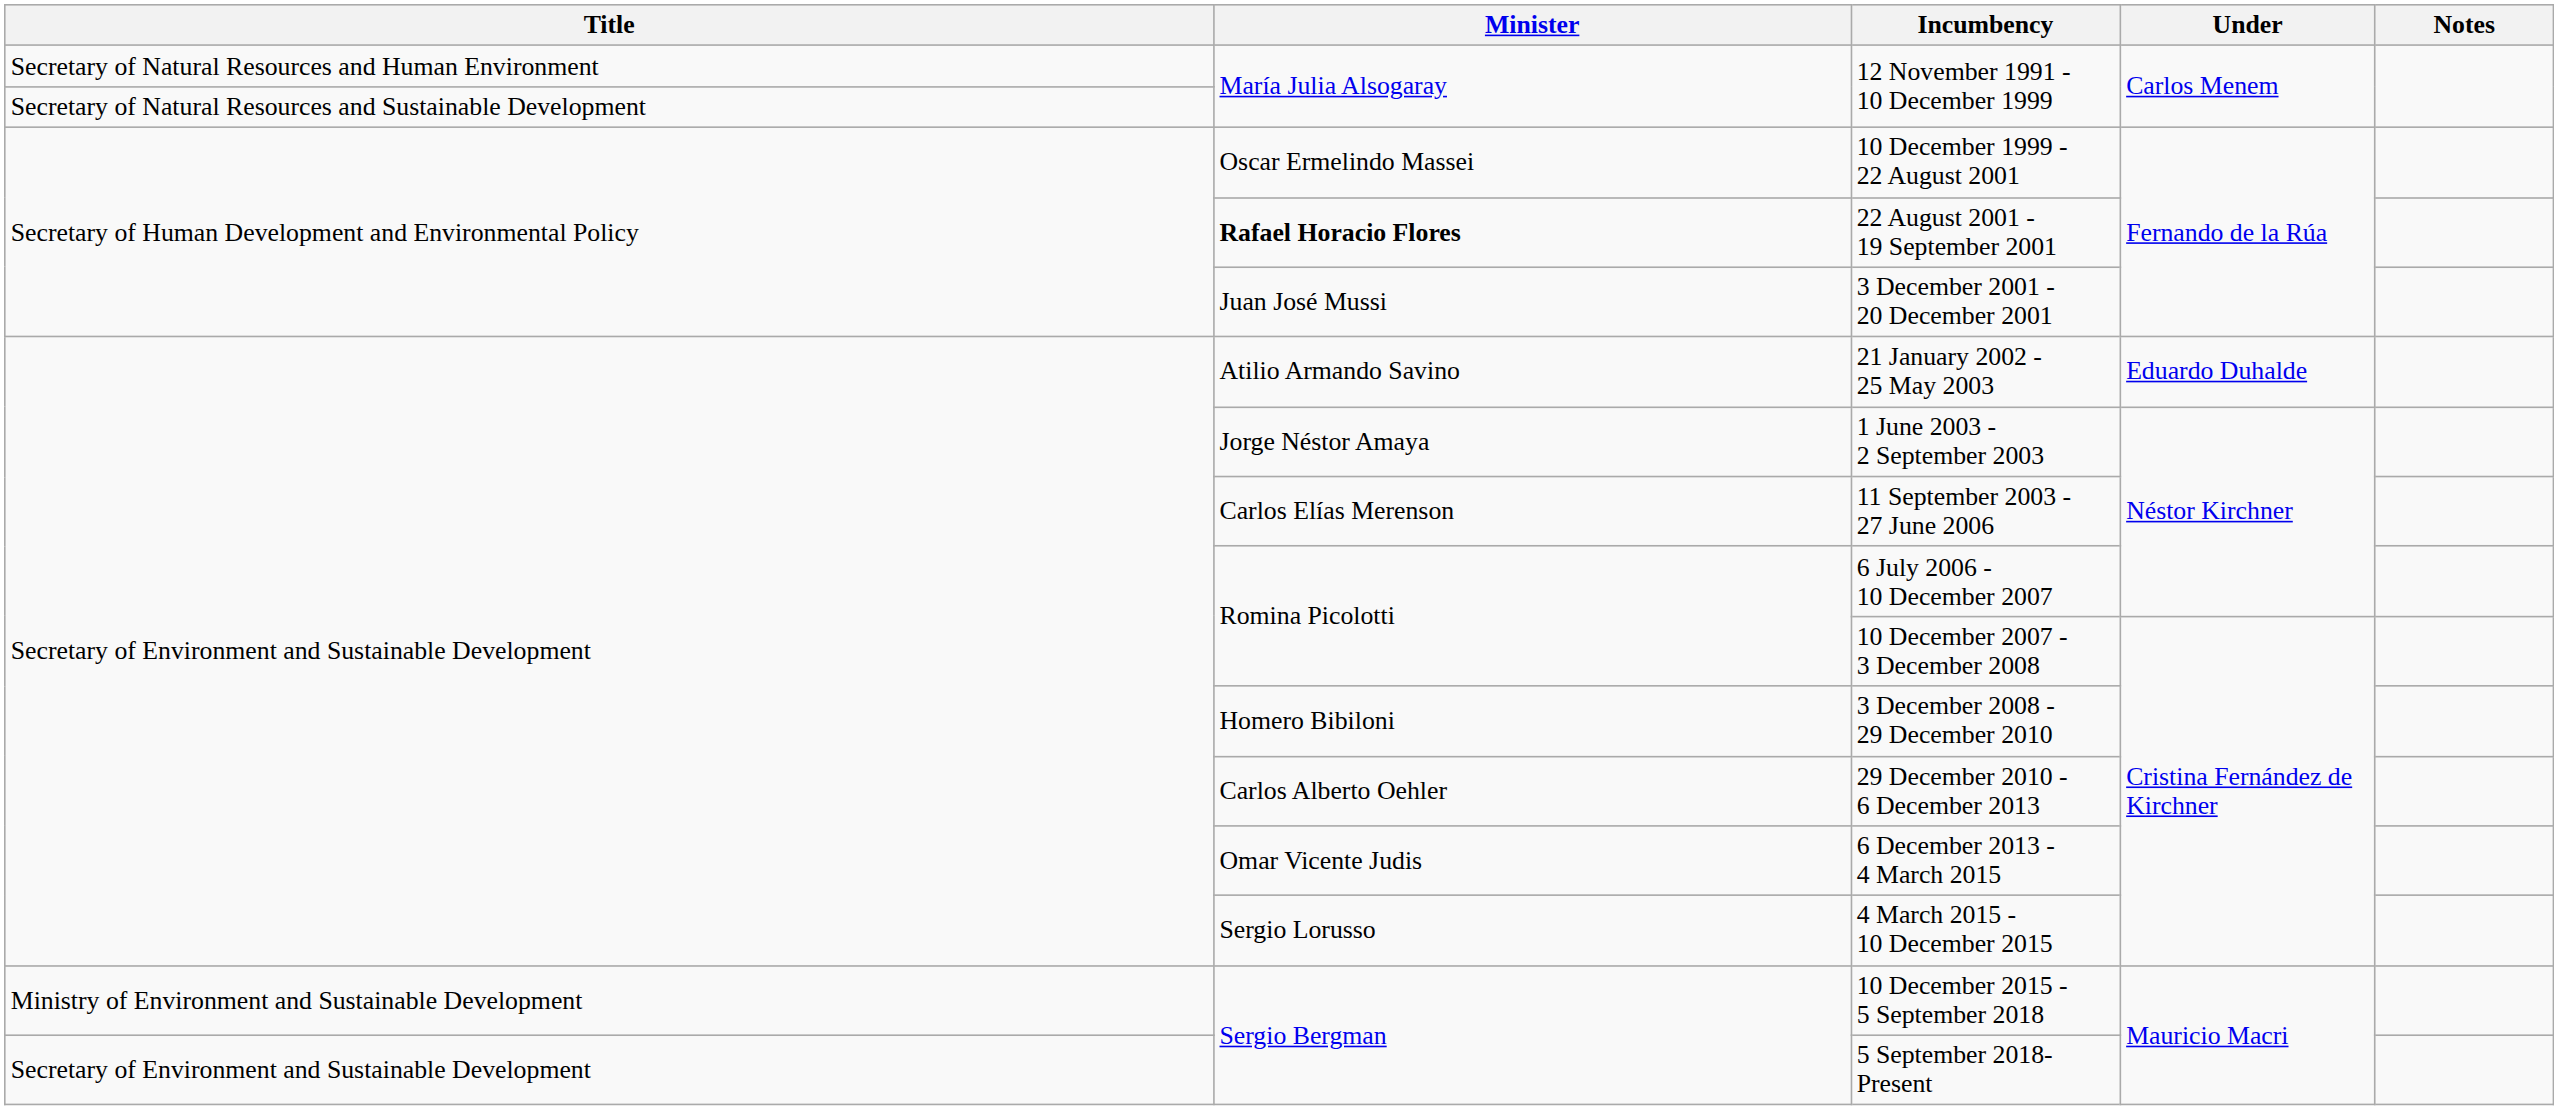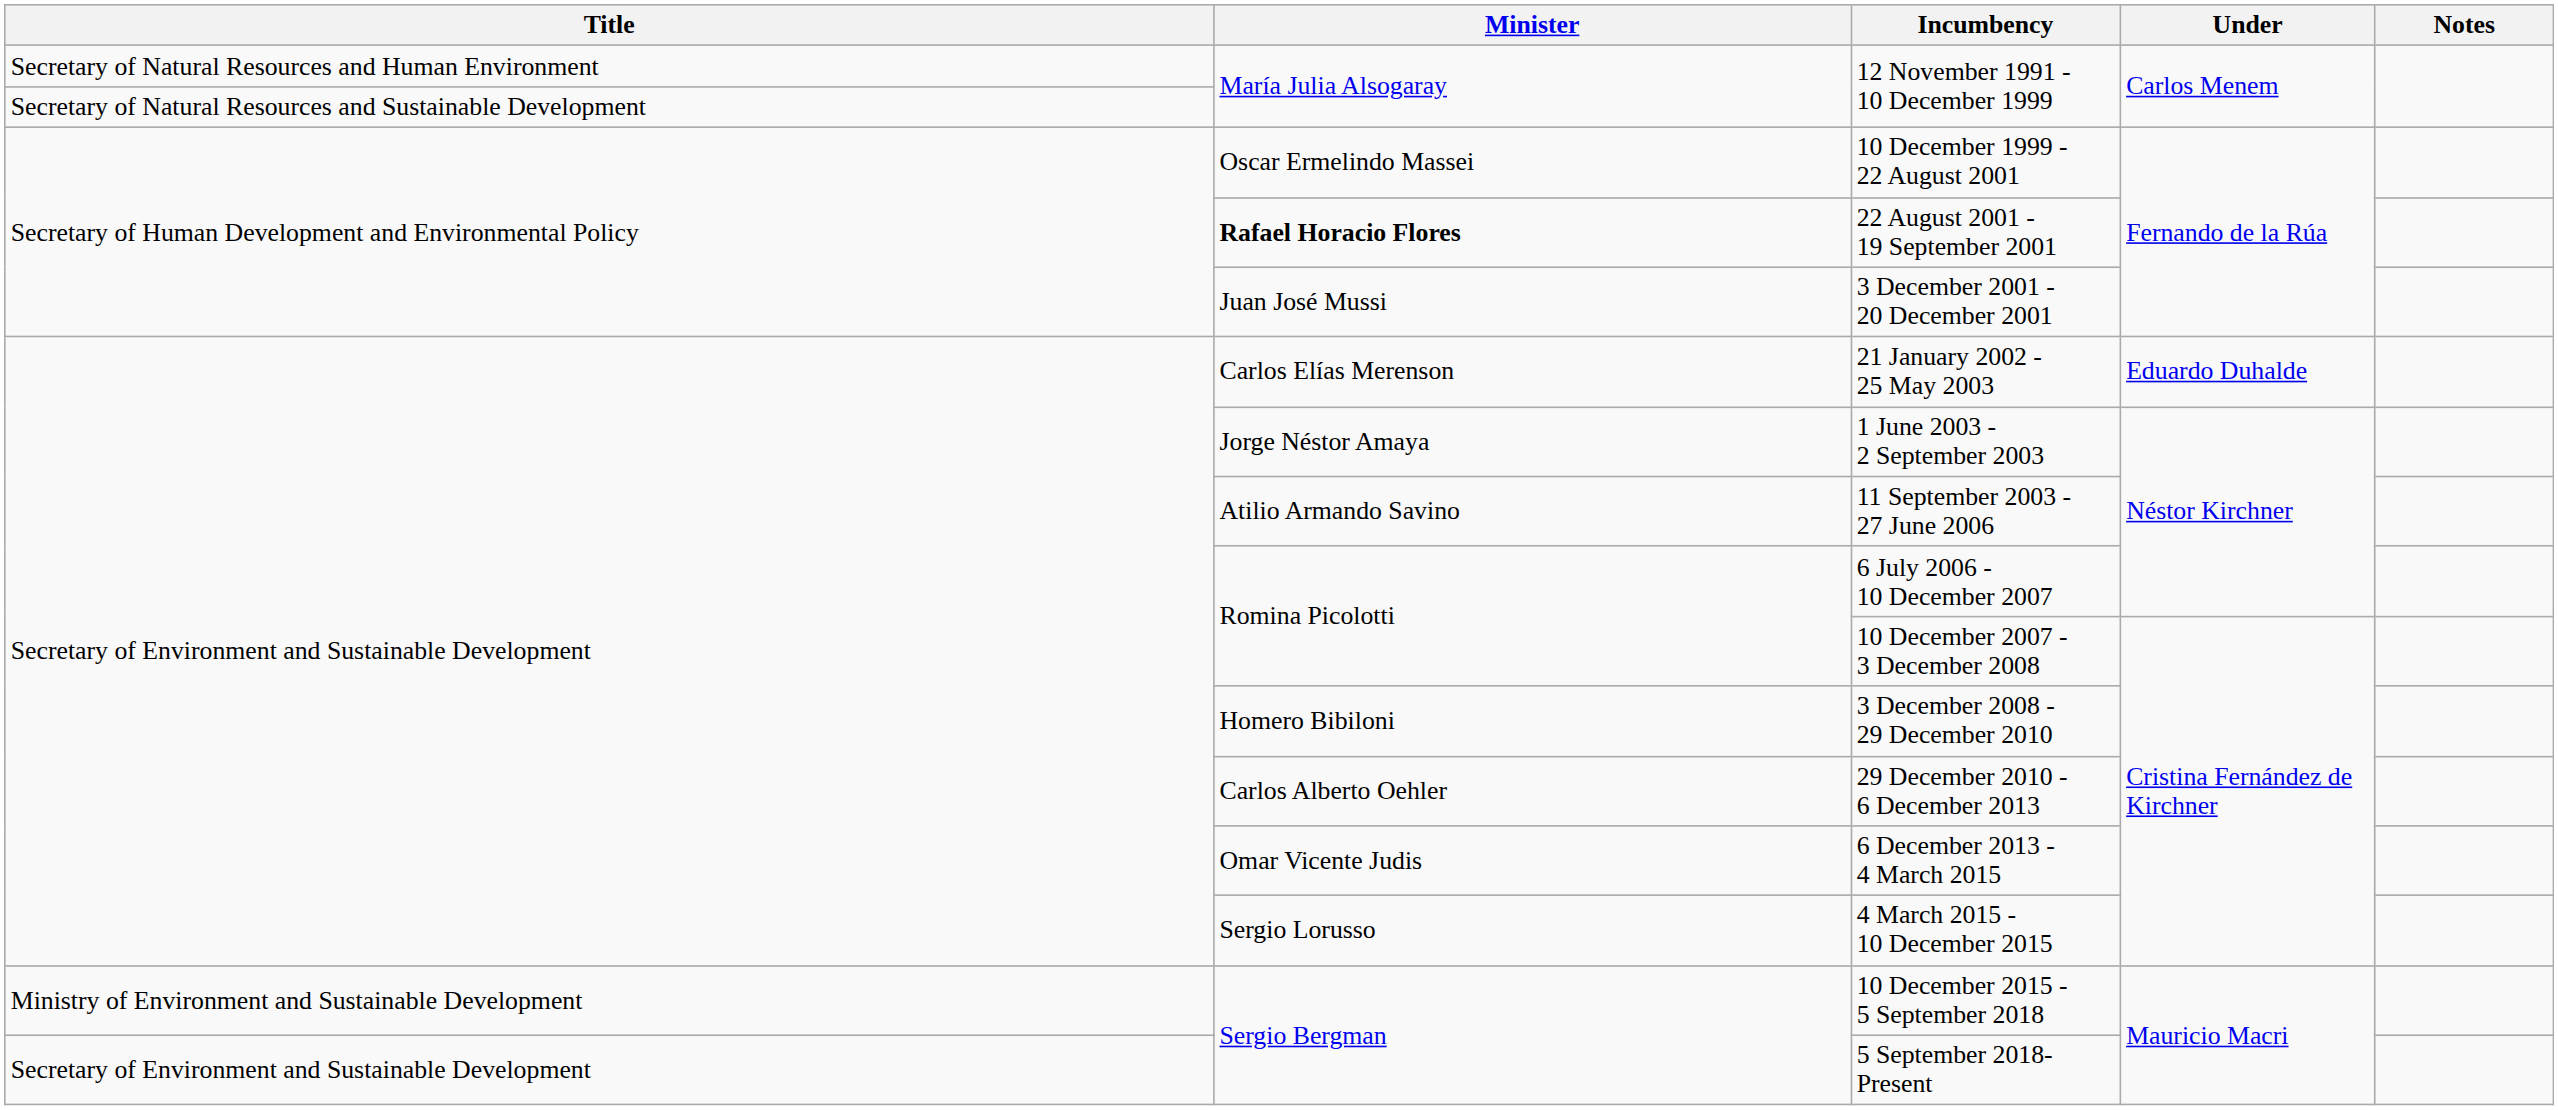(1340, 371) Atilio Armando Savino -> (1337, 371) Carlos Elías Merenson
(1337, 511) Carlos Elías Merenson -> (1340, 511) Atilio Armando Savino
